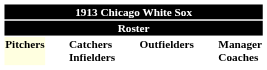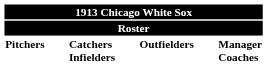(25, 44) lightyellow background -> (25, 44) no background
